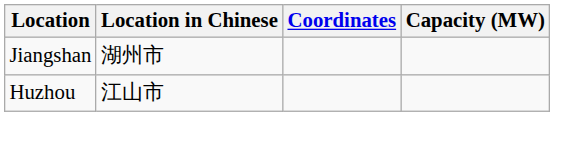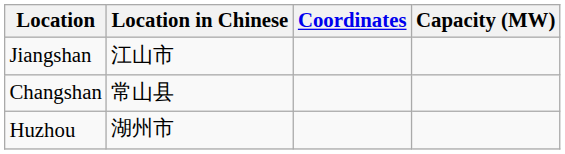(132, 55) 湖州市 -> (143, 55) 江山市
+ row: (56, 92)
(132, 92) 江山市 -> (143, 129) 湖州市
